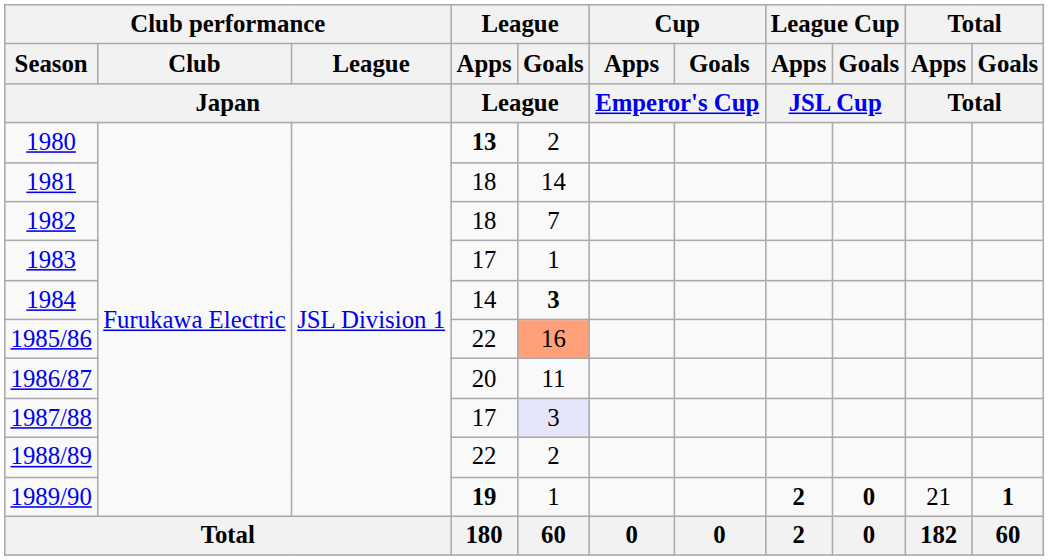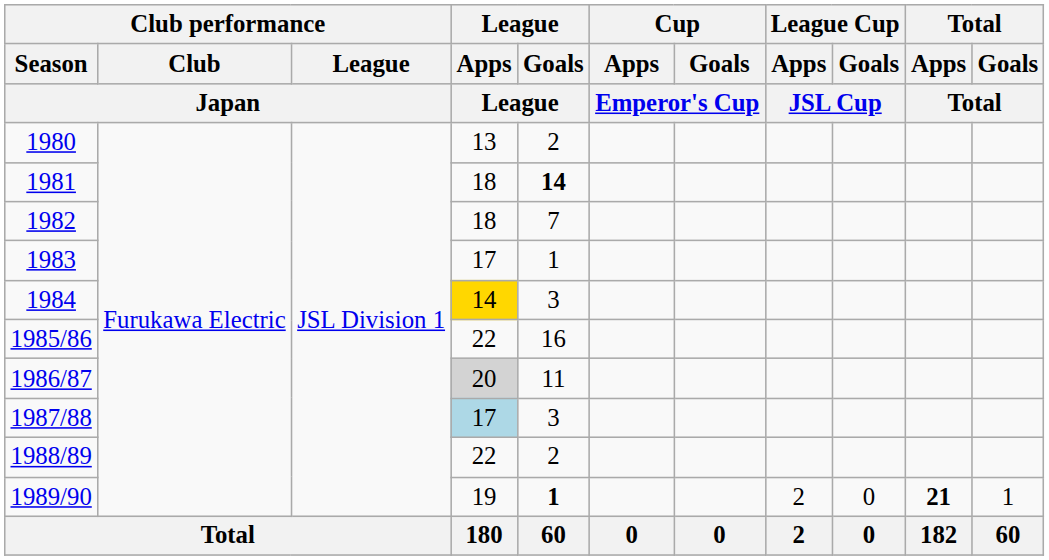(484, 142) bold -> (484, 142) normal
(553, 181) normal -> (553, 181) bold
(484, 299) no background -> (484, 299) gold background
(553, 299) bold -> (553, 299) normal
(553, 338) lightsalmon background -> (553, 338) no background
(484, 378) no background -> (484, 378) lightgrey background
(484, 417) no background -> (484, 417) lightblue background
(553, 417) lavender background -> (553, 417) no background
(484, 496) bold -> (484, 496) normal
(553, 496) normal -> (553, 496) bold
(799, 496) bold -> (799, 496) normal
(869, 496) bold -> (869, 496) normal
(939, 496) normal -> (939, 496) bold
(1008, 496) bold -> (1008, 496) normal
